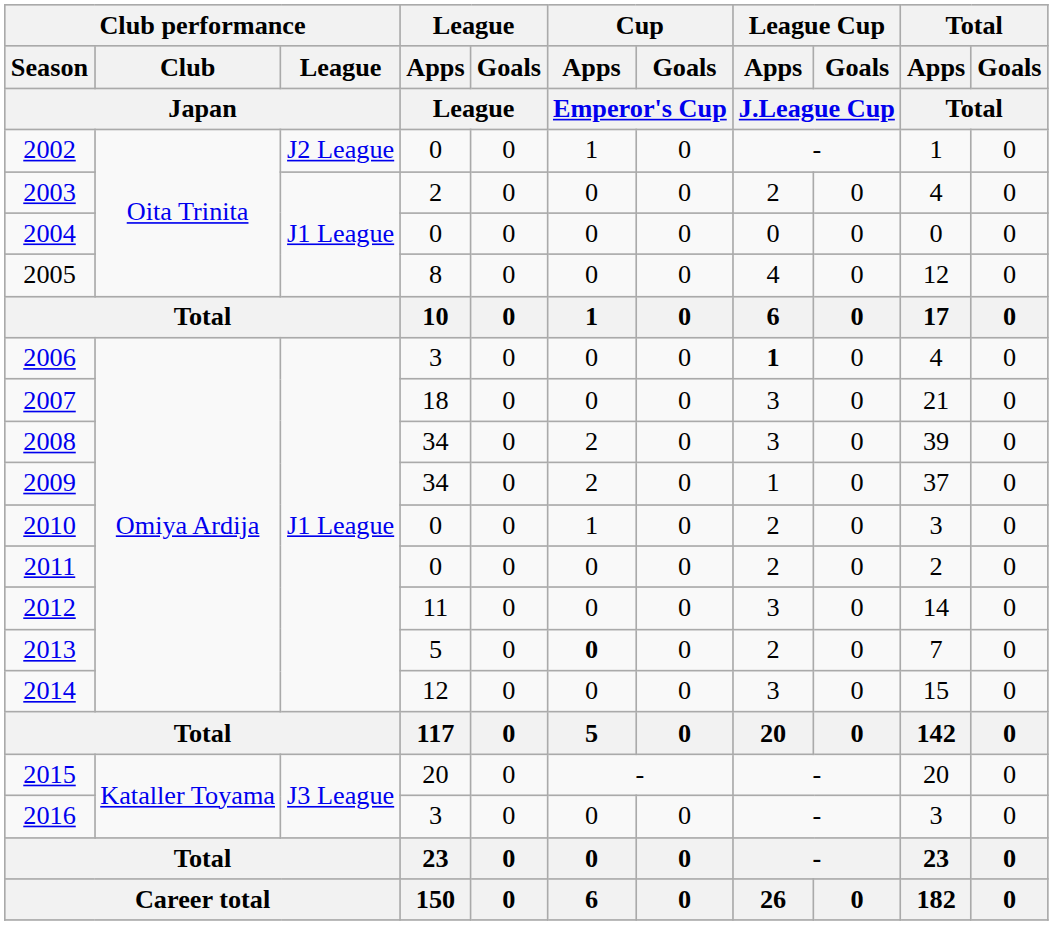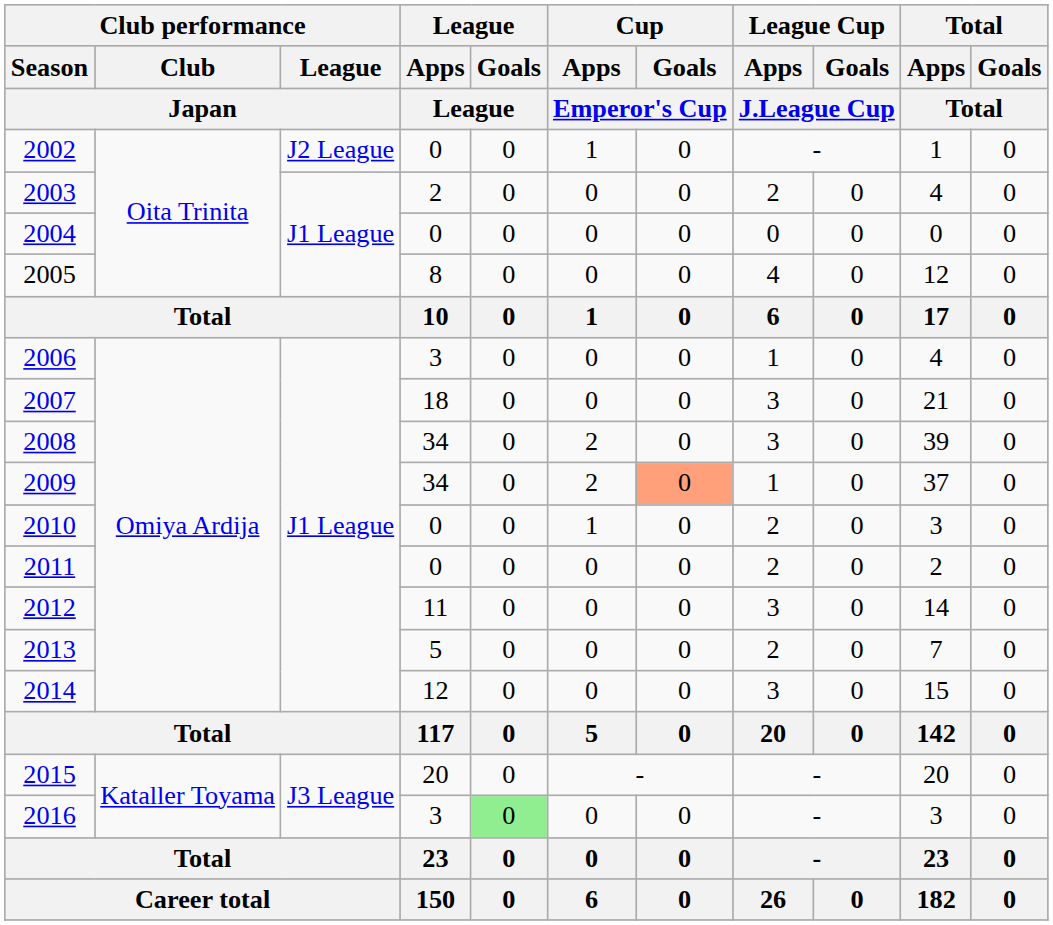(773, 358) bold -> (773, 358) normal
(684, 483) no background -> (684, 483) lightsalmon background
(592, 649) bold -> (592, 649) normal
(509, 815) no background -> (509, 815) lightgreen background
